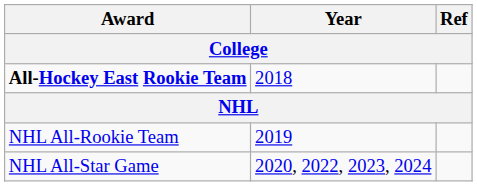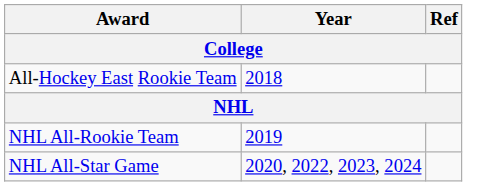(128, 78) bold -> (123, 78) normal
